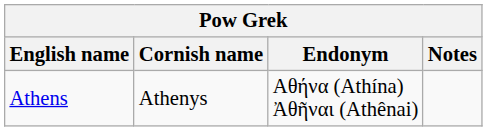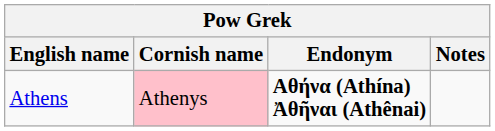(173, 97) no background -> (173, 97) pink background
(345, 97) normal -> (349, 97) bold
